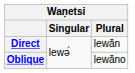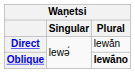(110, 60) normal -> (111, 60) bold
